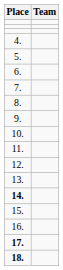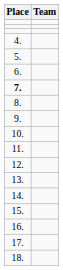(18, 87) normal -> (18, 87) bold
(18, 196) bold -> (18, 196) normal
(18, 242) bold -> (18, 242) normal
(18, 257) bold -> (18, 257) normal
